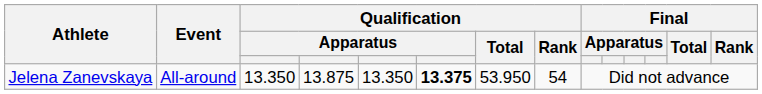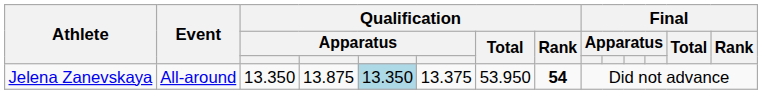(387, 77) no background -> (387, 77) lightblue background
(446, 77) bold -> (446, 77) normal
(558, 77) normal -> (558, 77) bold
